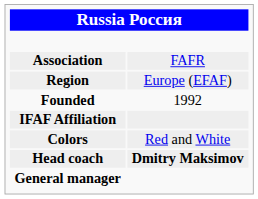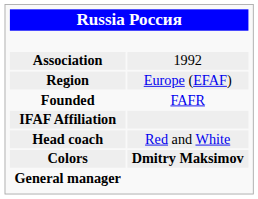(188, 61) FAFR -> (188, 61) 1992
(188, 100) 1992 -> (188, 100) FAFR
(68, 139) Colors -> (68, 139) Head coach
(68, 159) Head coach -> (68, 159) Colors
